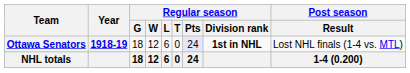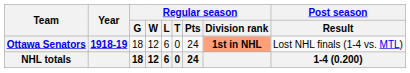(193, 44) lavender background -> (193, 44) no background
(237, 44) no background -> (237, 44) lightsalmon background
